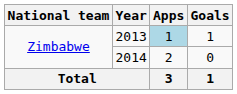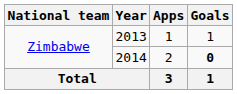(169, 36) lightblue background -> (169, 36) no background
(210, 57) normal -> (210, 57) bold
